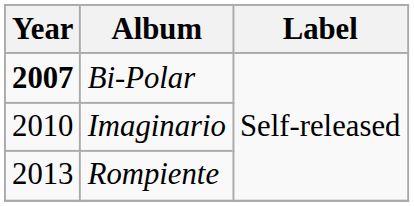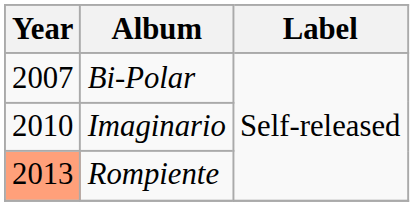(43, 77) bold -> (43, 77) normal
(43, 175) no background -> (43, 175) lightsalmon background
